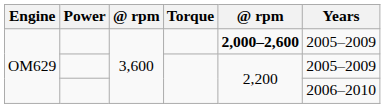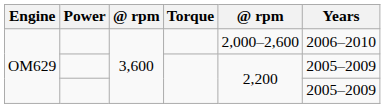(260, 41) bold -> (260, 41) normal
(341, 41) 2005–2009 -> (341, 41) 2006–2010
(341, 90) 2006–2010 -> (341, 90) 2005–2009
